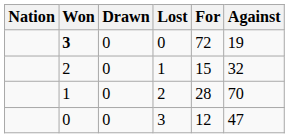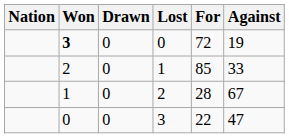(203, 68) 15 -> (203, 68) 85
(236, 68) 32 -> (236, 68) 33
(236, 94) 70 -> (236, 94) 67
(203, 119) 12 -> (203, 119) 22
